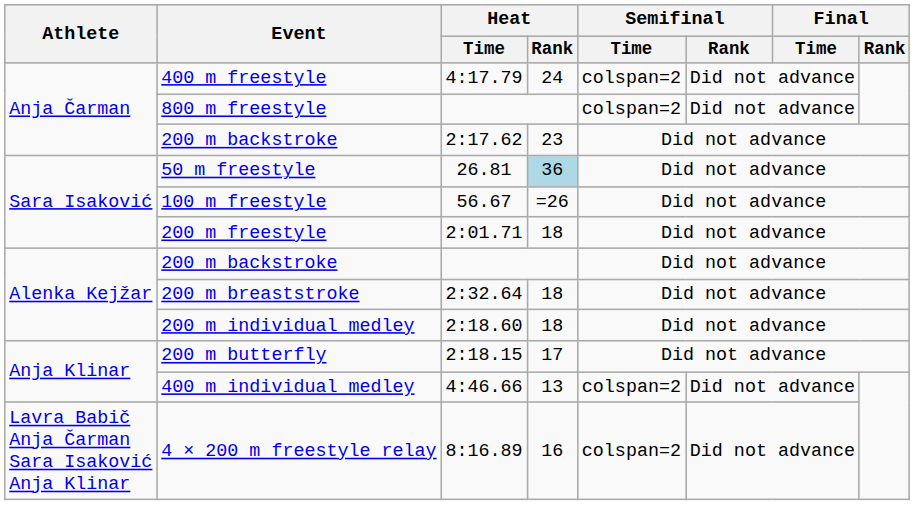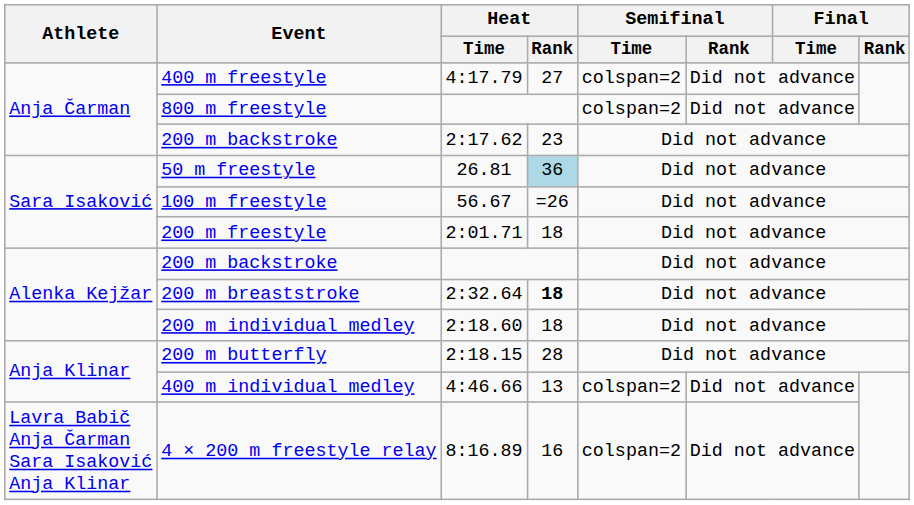(552, 78) 24 -> (552, 78) 27
(552, 294) normal -> (552, 294) bold
(552, 356) 17 -> (552, 356) 28
